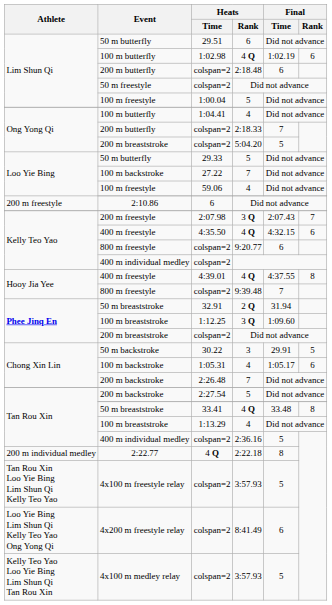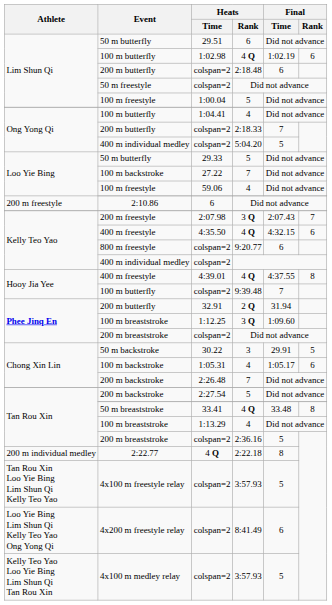(134, 144) 200 m breaststroke -> (145, 144) 400 m individual medley
(128, 292) 800 m freestyle -> (128, 292) 100 m butterfly
(132, 306) 50 m breaststroke -> (128, 306) 200 m butterfly
(145, 439) 400 m individual medley -> (134, 439) 200 m breaststroke
